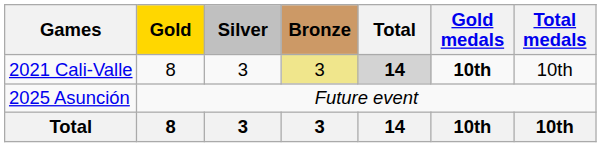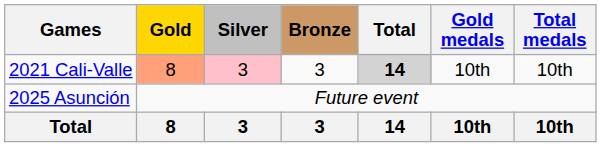(171, 69) no background -> (171, 69) lightsalmon background
(243, 69) no background -> (243, 69) pink background
(320, 69) khaki background -> (320, 69) no background
(472, 69) bold -> (472, 69) normal
